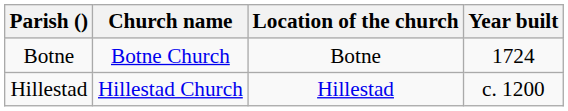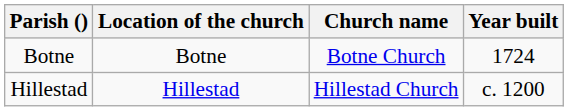columns swapped: (170, 21) <-> (356, 21)
